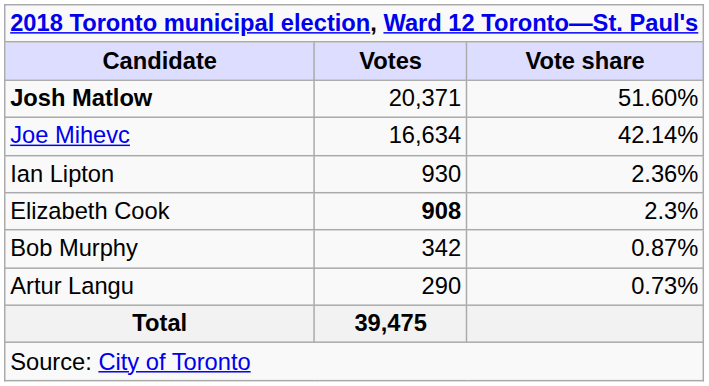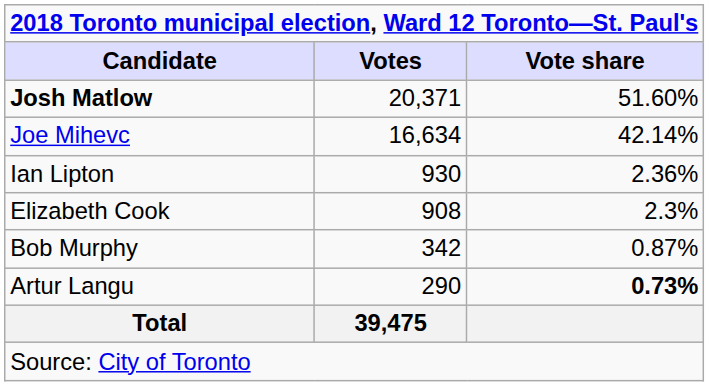(441, 211) bold -> (441, 211) normal
(665, 286) normal -> (665, 286) bold
